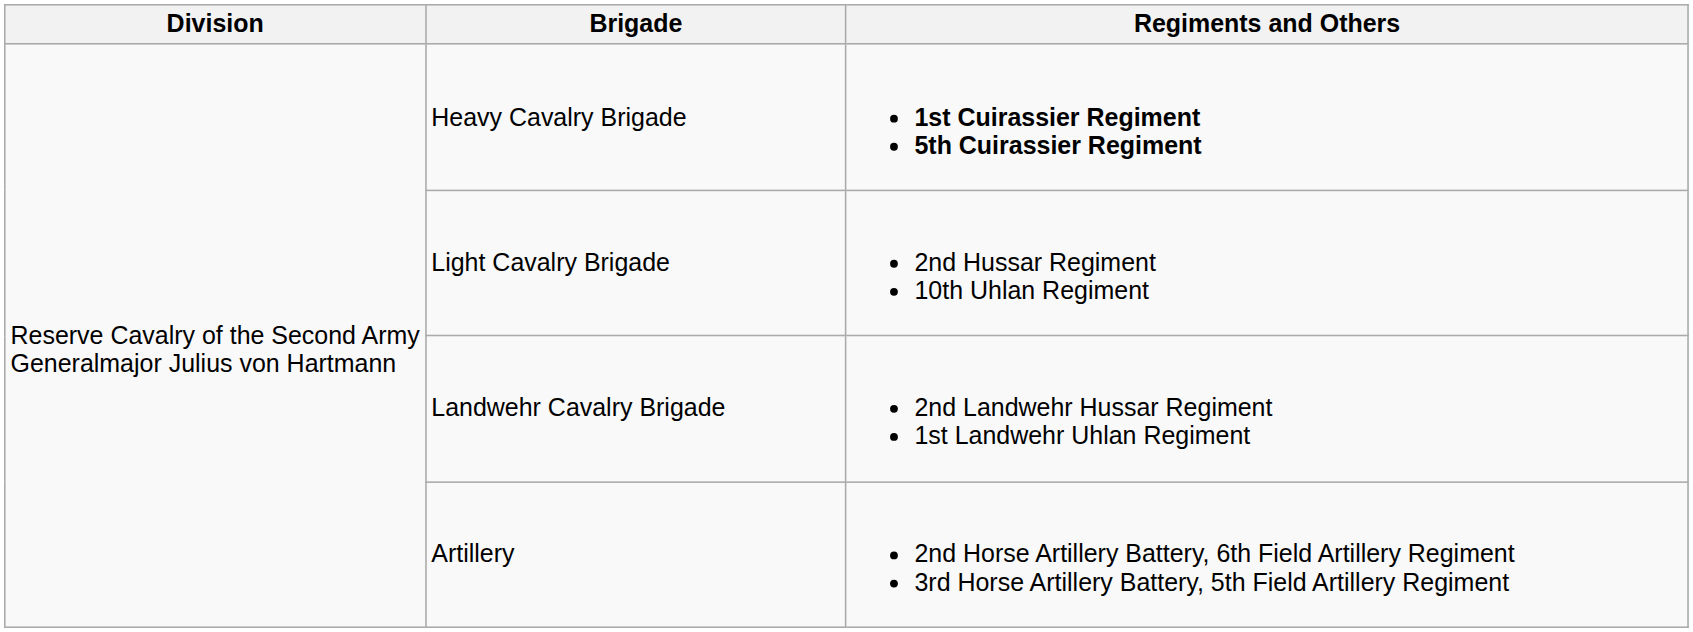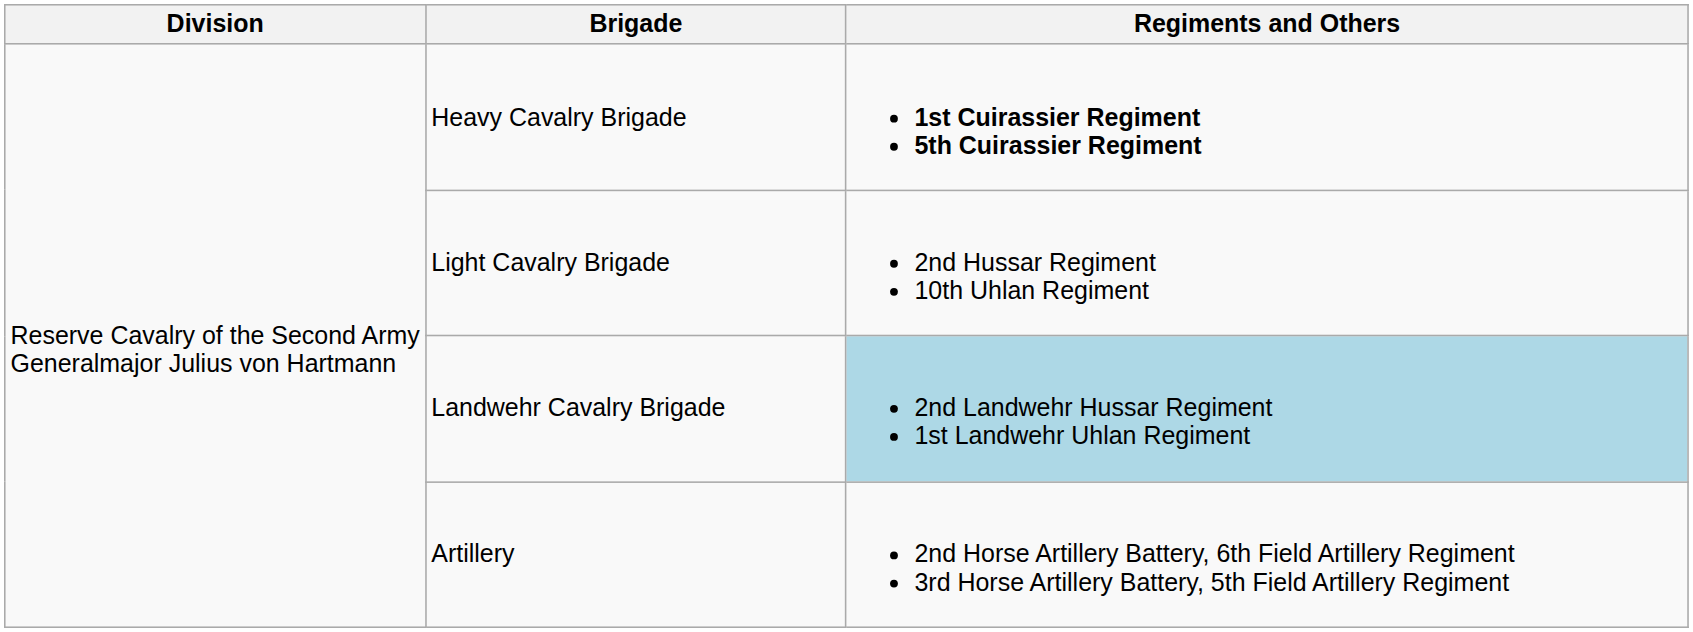(1267, 423) no background -> (1267, 423) lightblue background
